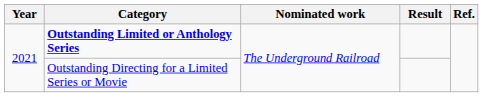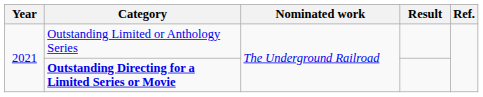(140, 41) bold -> (134, 41) normal
(137, 75) normal -> (121, 75) bold
